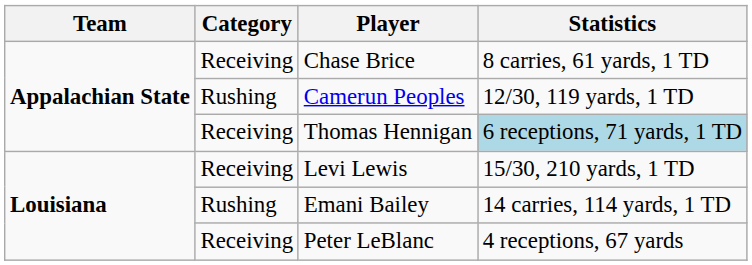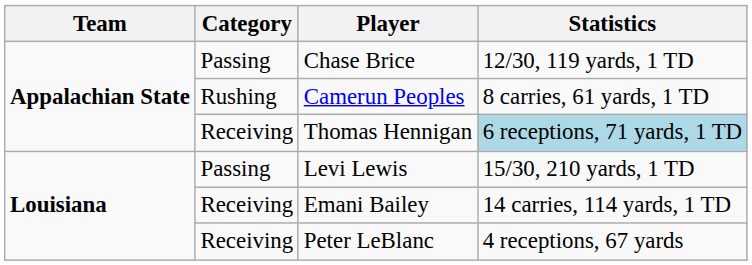(247, 59) Receiving -> (235, 59) Passing
(596, 59) 8 carries, 61 yards, 1 TD -> (588, 59) 12/30, 119 yards, 1 TD
(588, 96) 12/30, 119 yards, 1 TD -> (596, 96) 8 carries, 61 yards, 1 TD
(247, 168) Receiving -> (235, 168) Passing
(239, 204) Rushing -> (247, 204) Receiving
